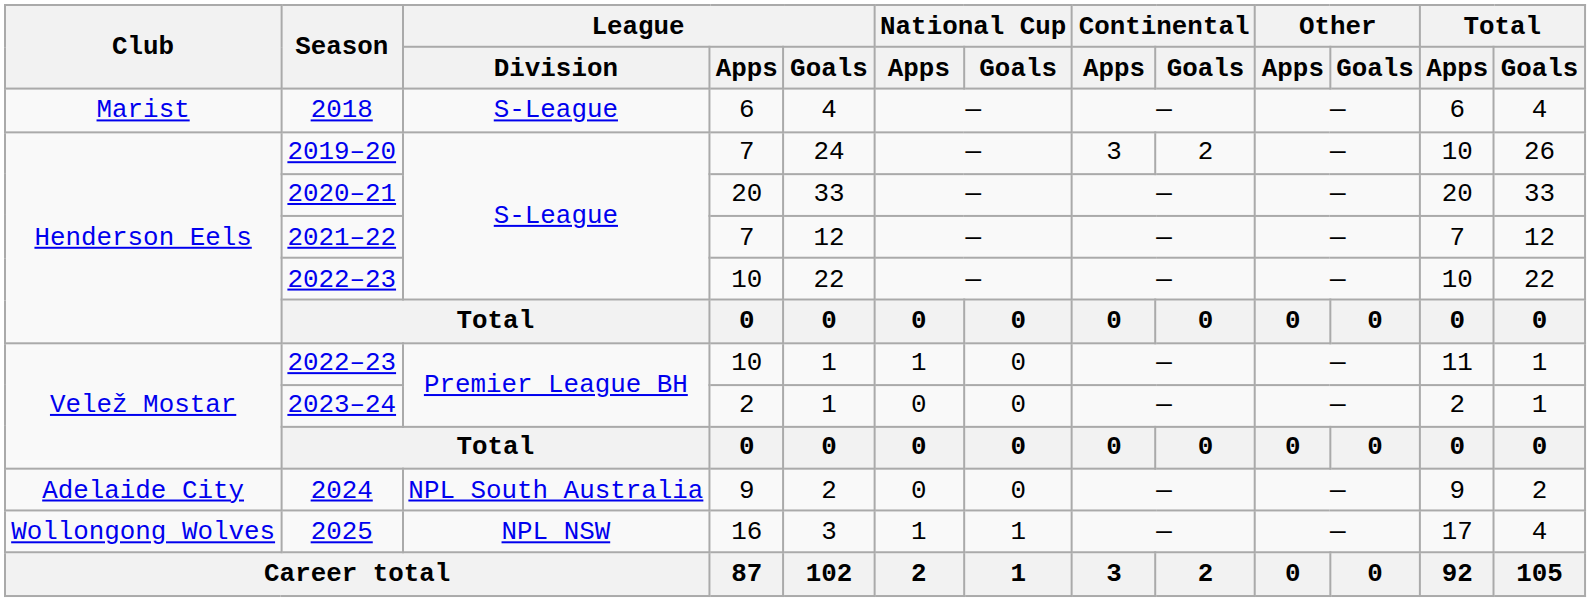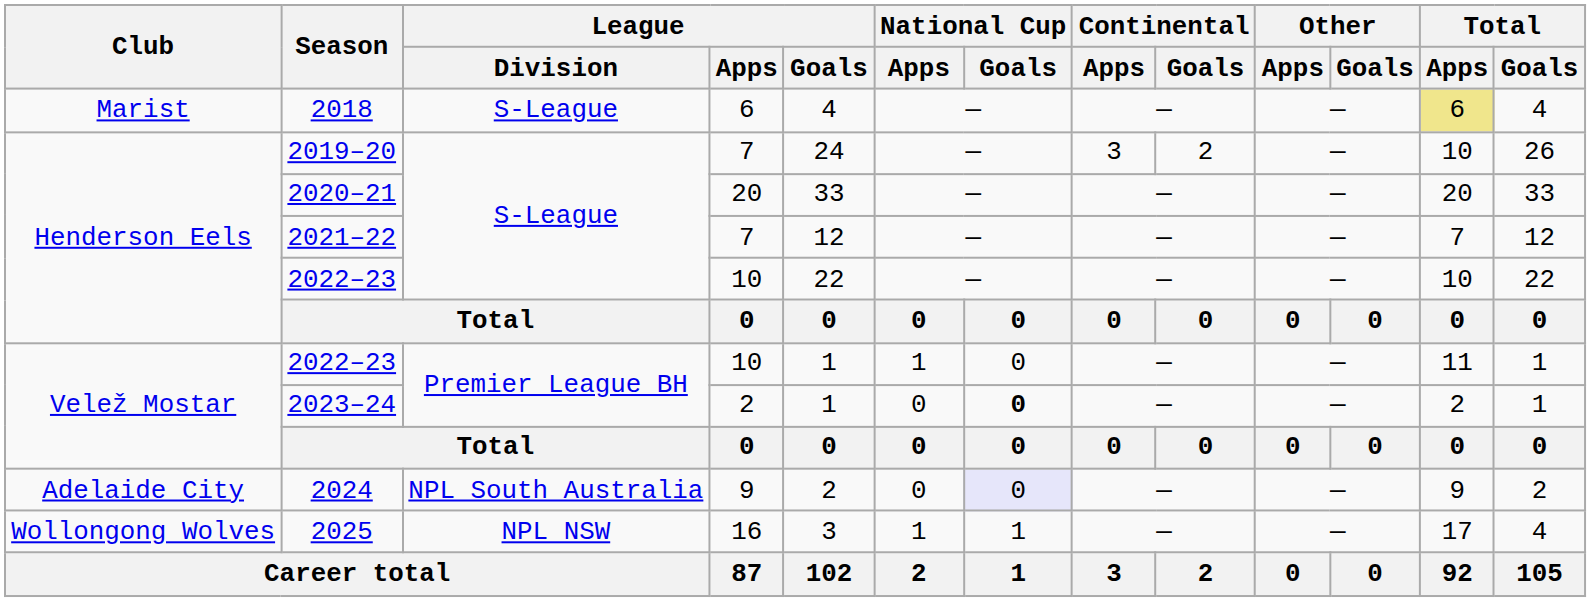(1457, 110) no background -> (1457, 110) khaki background
(1018, 406) normal -> (1018, 406) bold
(1018, 490) no background -> (1018, 490) lavender background
